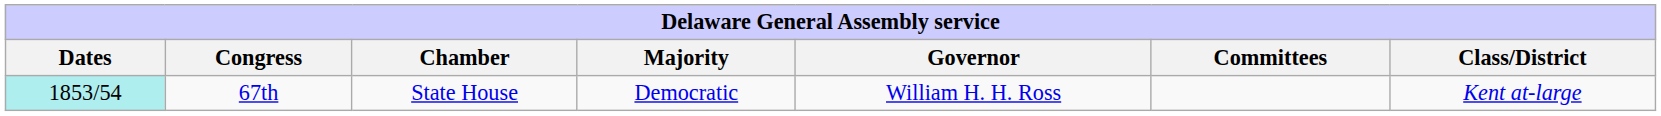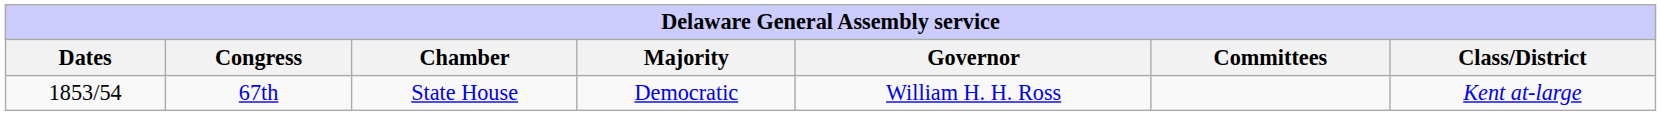(85, 92) paleturquoise background -> (85, 92) no background
